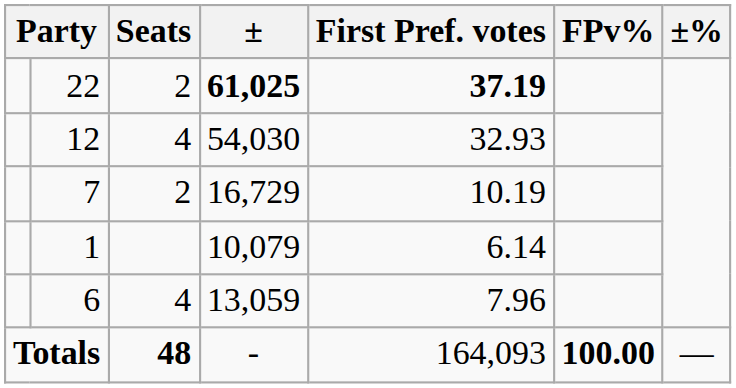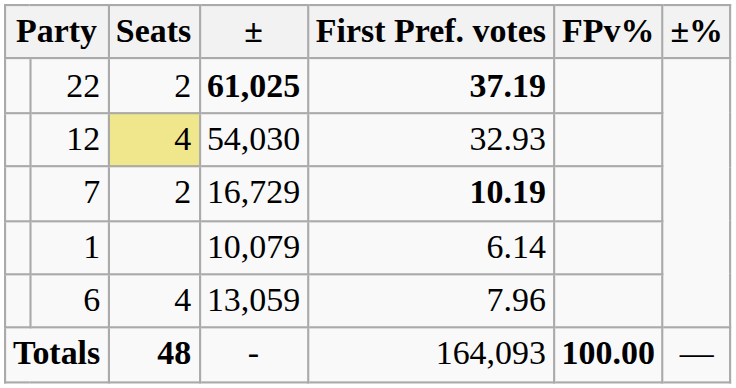(183, 138) no background -> (183, 138) khaki background
(508, 192) normal -> (508, 192) bold
